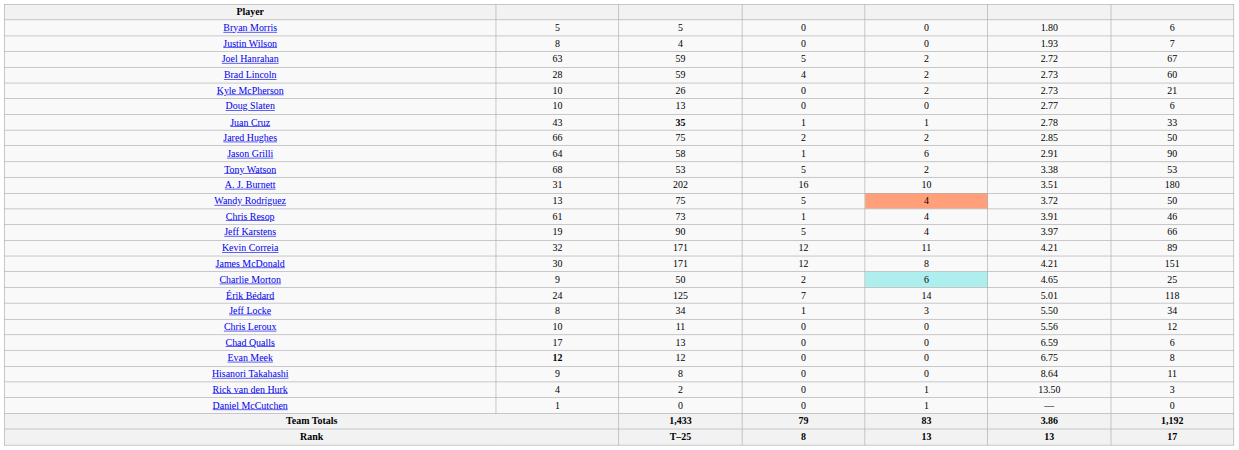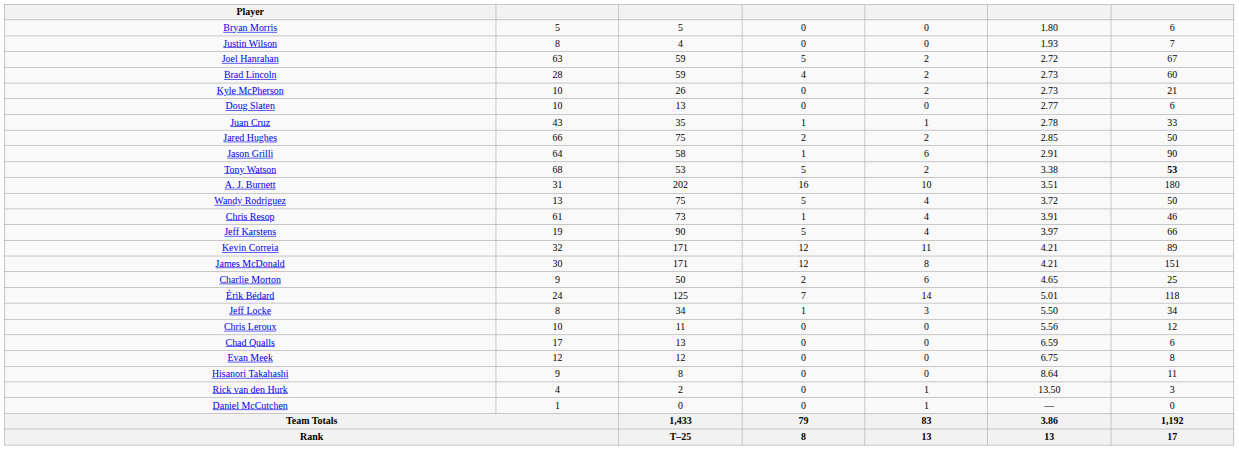(680, 122) bold -> (680, 122) normal
(1172, 169) normal -> (1172, 169) bold
(926, 201) lightsalmon background -> (926, 201) no background
(926, 279) paleturquoise background -> (926, 279) no background
(558, 358) bold -> (558, 358) normal
